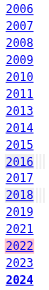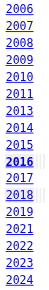(20, 26) no background -> (20, 26) lightyellow background
(20, 162) normal -> (20, 162) bold
(20, 246) pink background -> (20, 246) no background
(20, 280) bold -> (20, 280) normal
